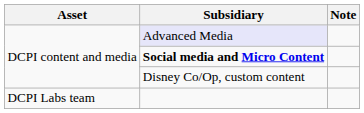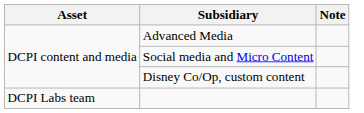(188, 35) lavender background -> (188, 35) no background
(233, 56) bold -> (228, 56) normal
